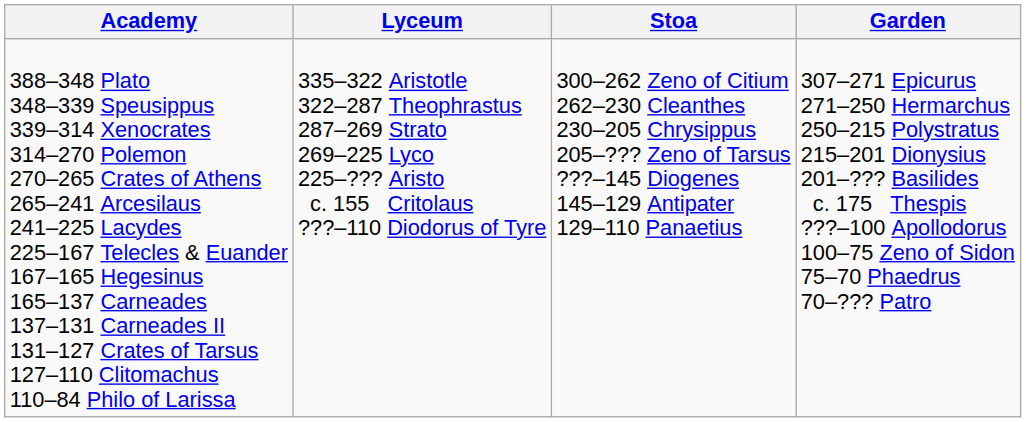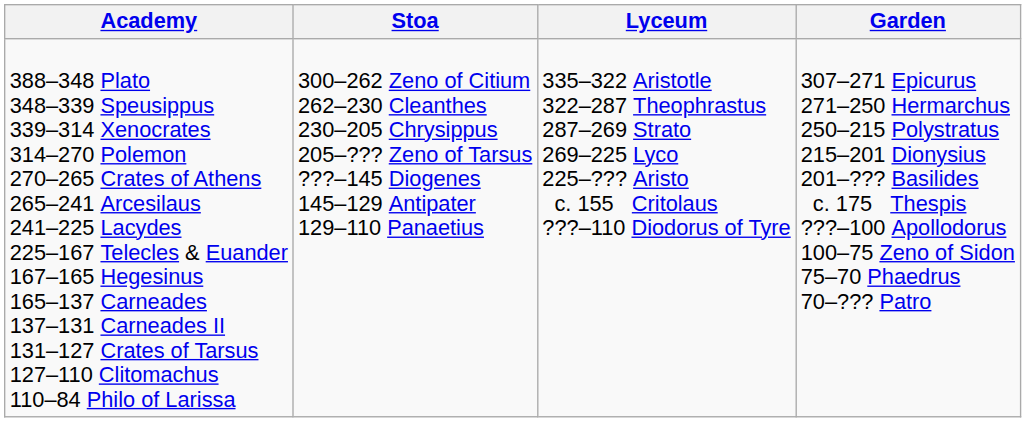columns swapped: (422, 21) <-> (674, 21)
